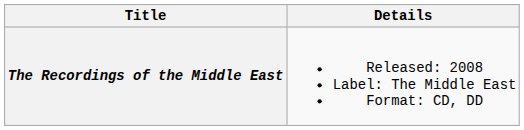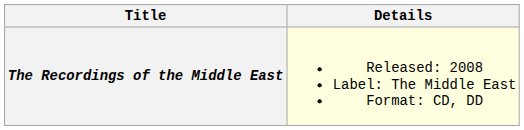(403, 85) no background -> (403, 85) lightyellow background
